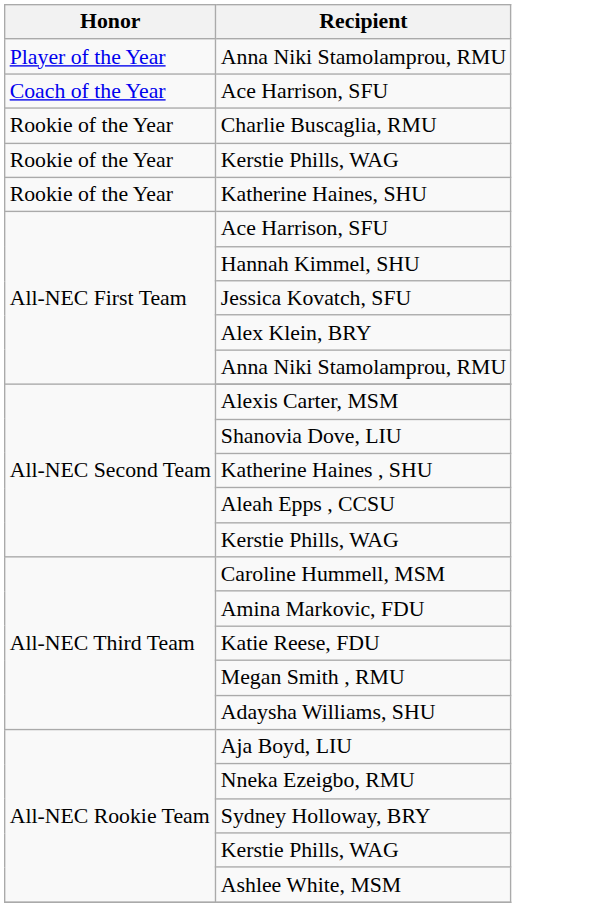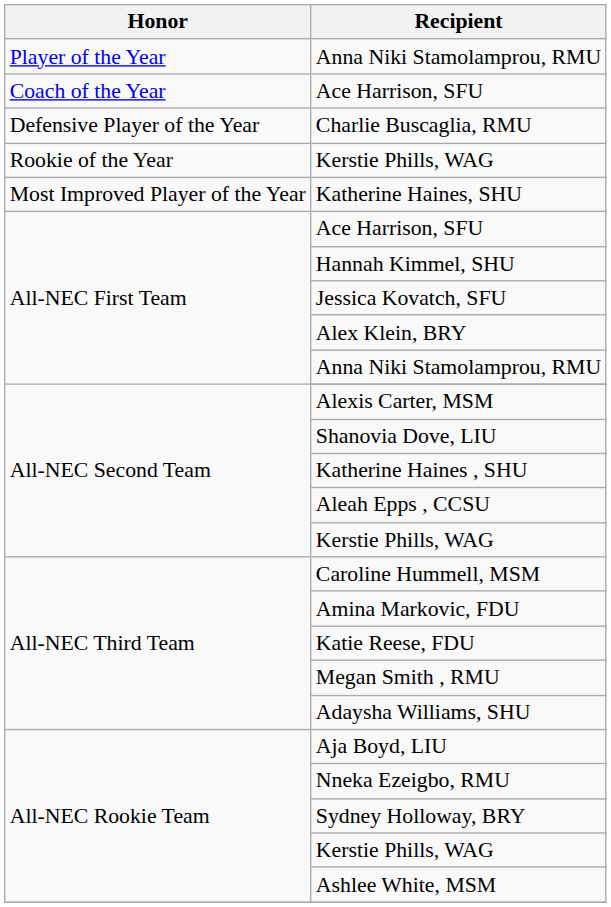(91, 125) Rookie of the Year -> (134, 125) Defensive Player of the Year
(91, 194) Rookie of the Year -> (158, 194) Most Improved Player of the Year
